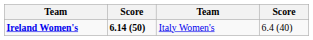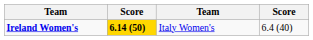(127, 27) no background -> (127, 27) gold background
